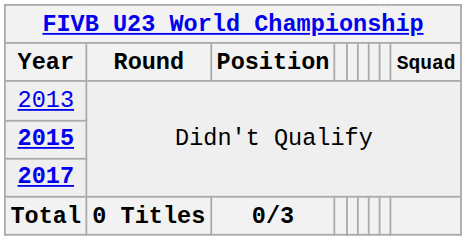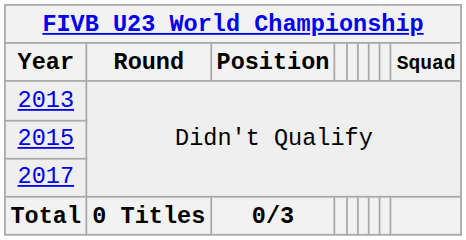(46, 139) bold -> (46, 139) normal
(46, 177) bold -> (46, 177) normal
